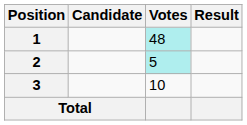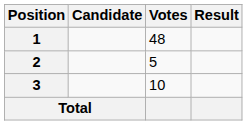(157, 39) paleturquoise background -> (157, 39) no background
(153, 62) paleturquoise background -> (153, 62) no background
